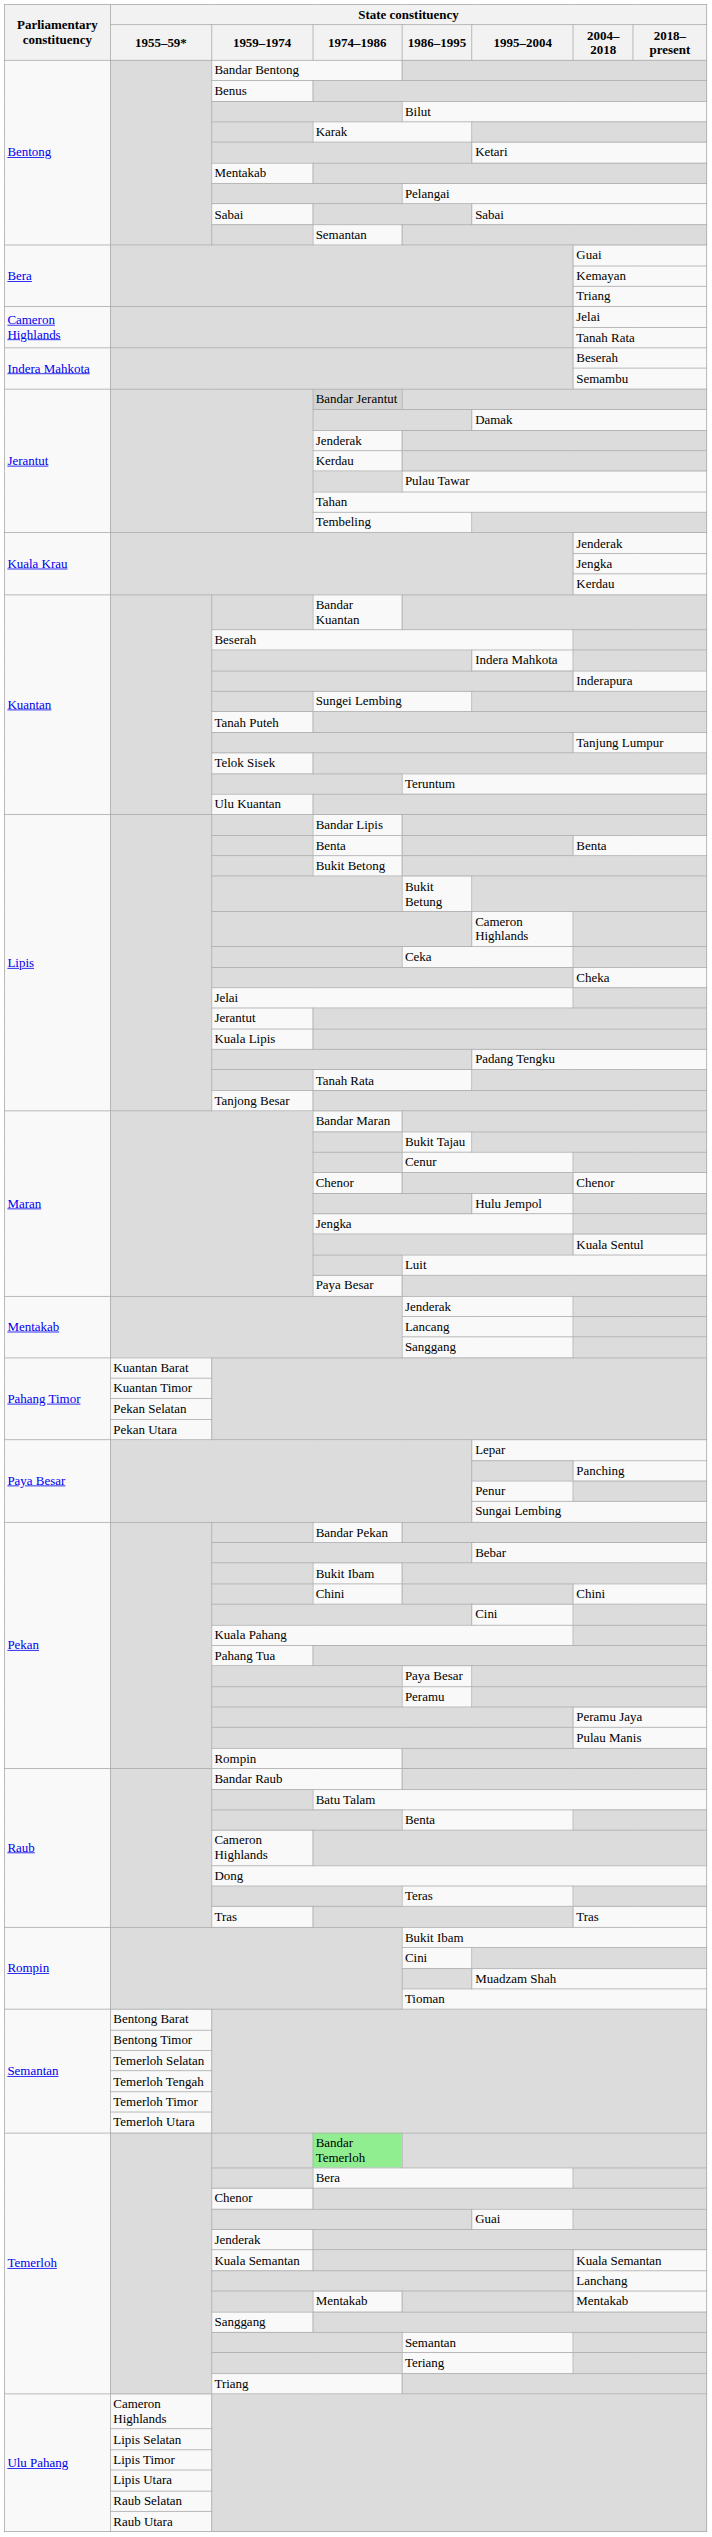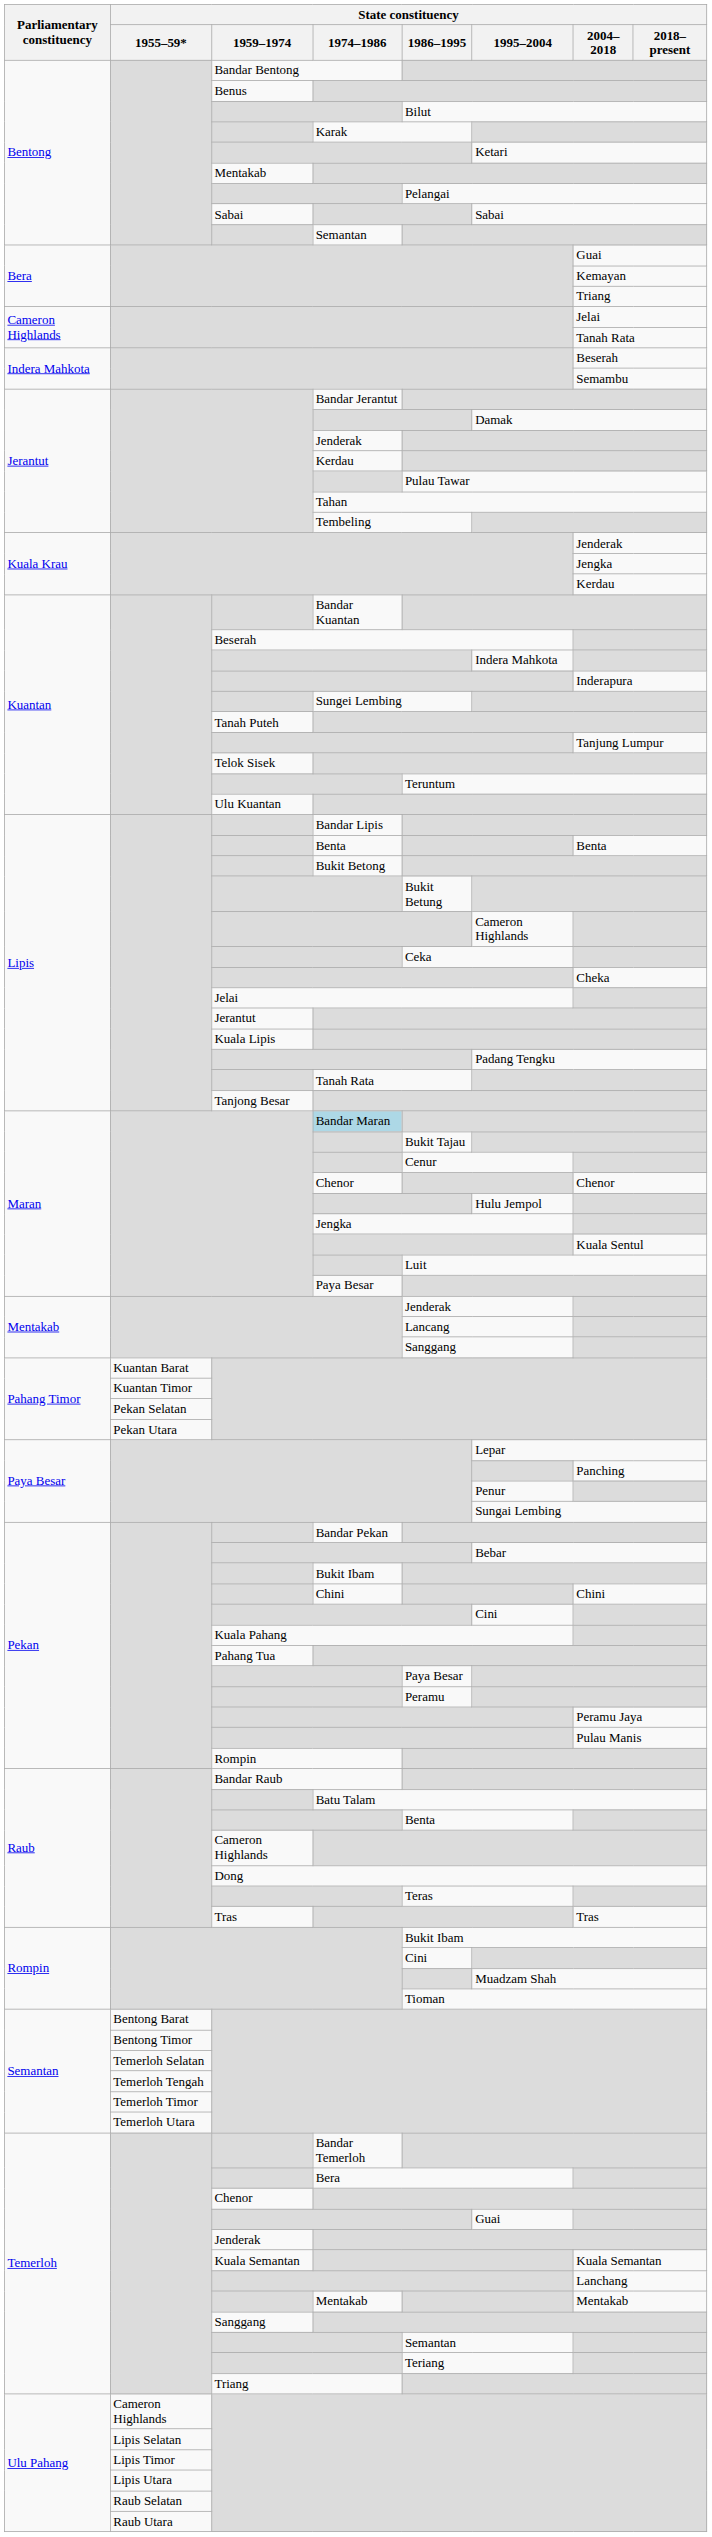(356, 399) lightgrey background -> (356, 399) no background
(353, 1121) no background -> (353, 1121) lightblue background
(340, 2150) lightgreen background -> (340, 2150) no background
